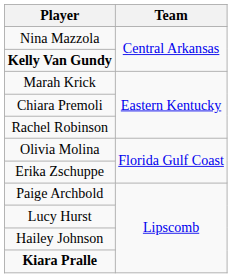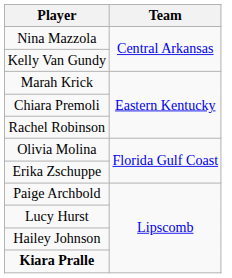(60, 60) bold -> (57, 60) normal
